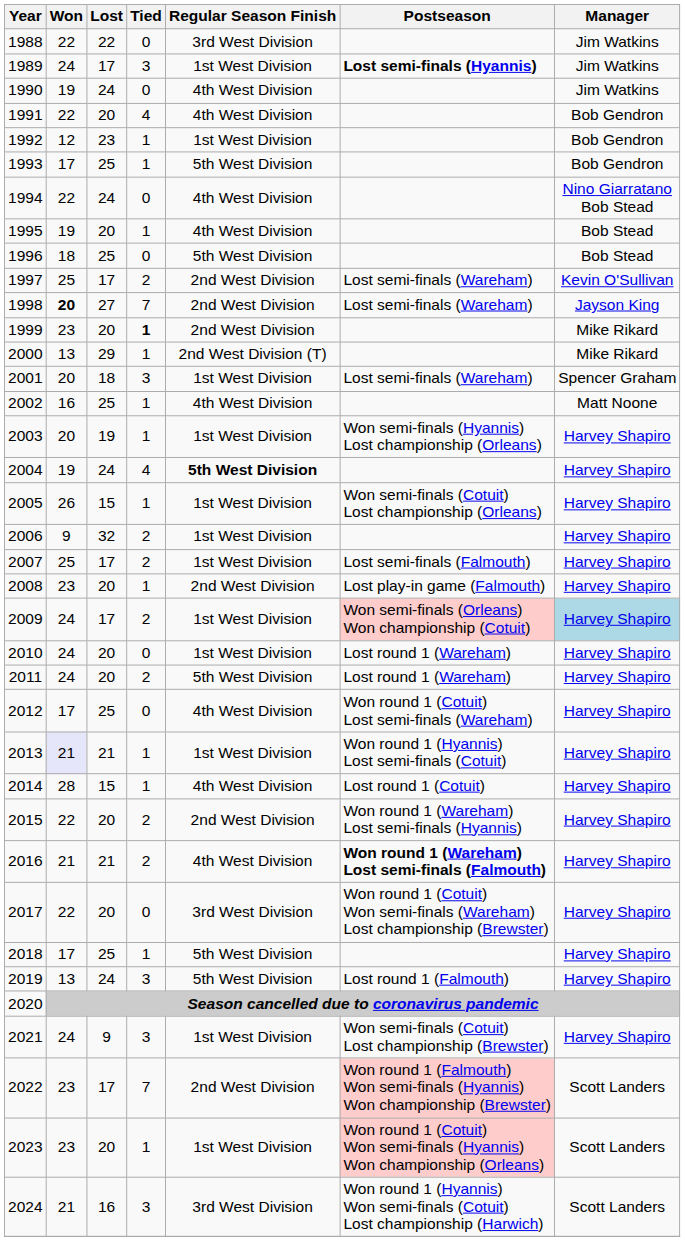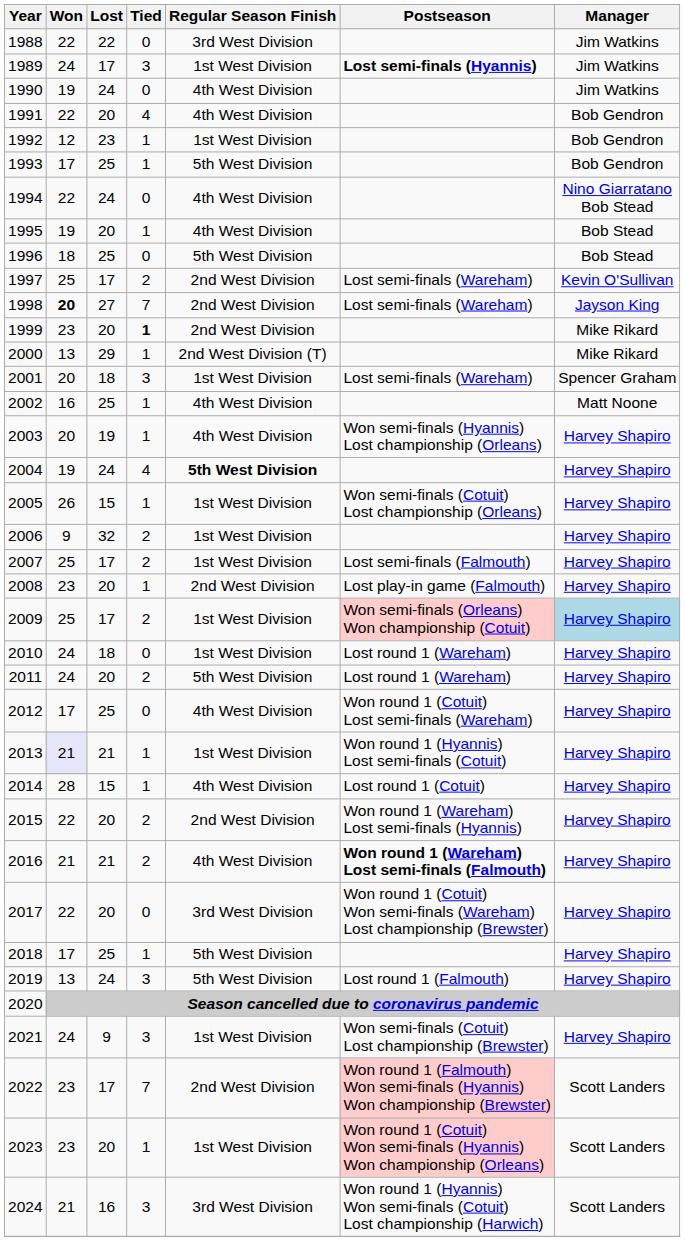(253, 436) 1st West Division -> (253, 436) 4th West Division
(66, 619) 24 -> (66, 619) 25
(107, 652) 20 -> (107, 652) 18
